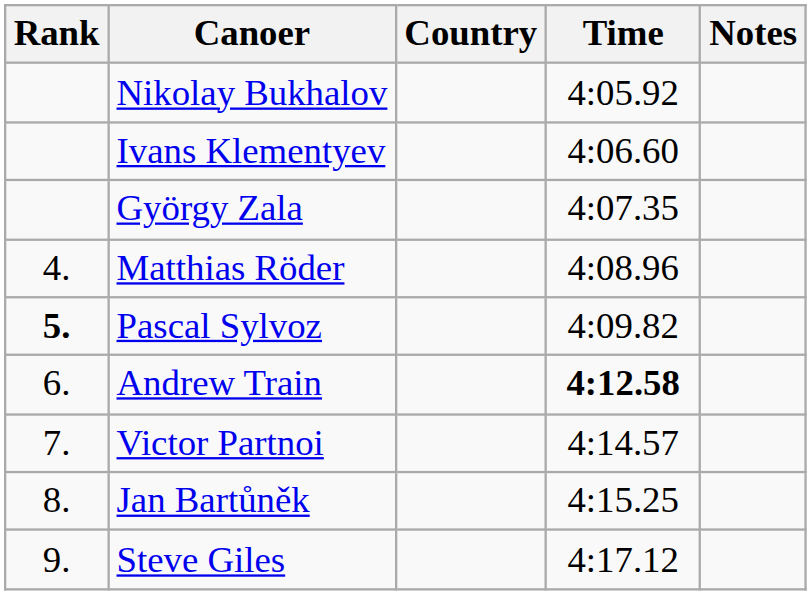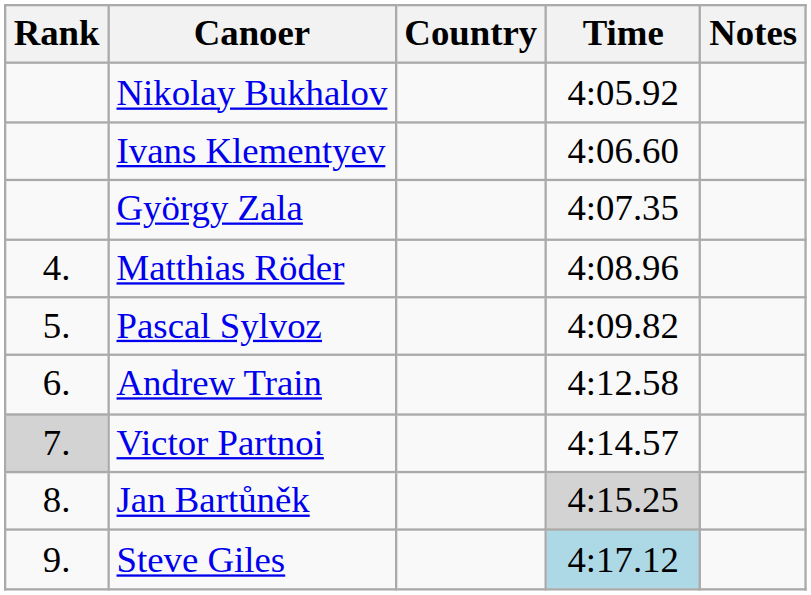(57, 325) bold -> (57, 325) normal
(623, 383) bold -> (623, 383) normal
(57, 442) no background -> (57, 442) lightgrey background
(623, 500) no background -> (623, 500) lightgrey background
(623, 558) no background -> (623, 558) lightblue background
